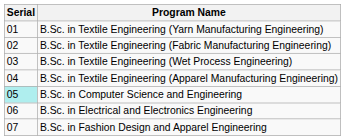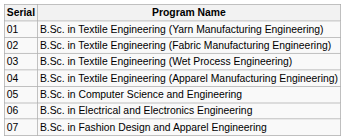(13, 95) paleturquoise background -> (13, 95) no background
